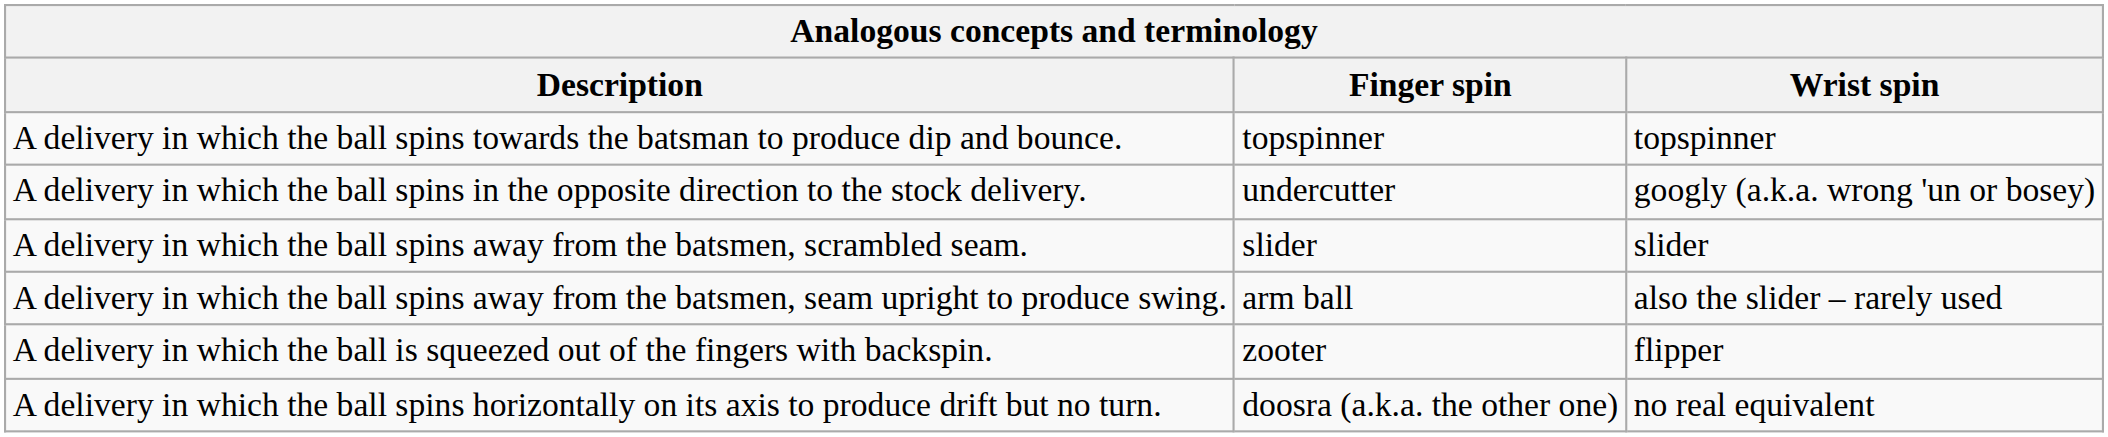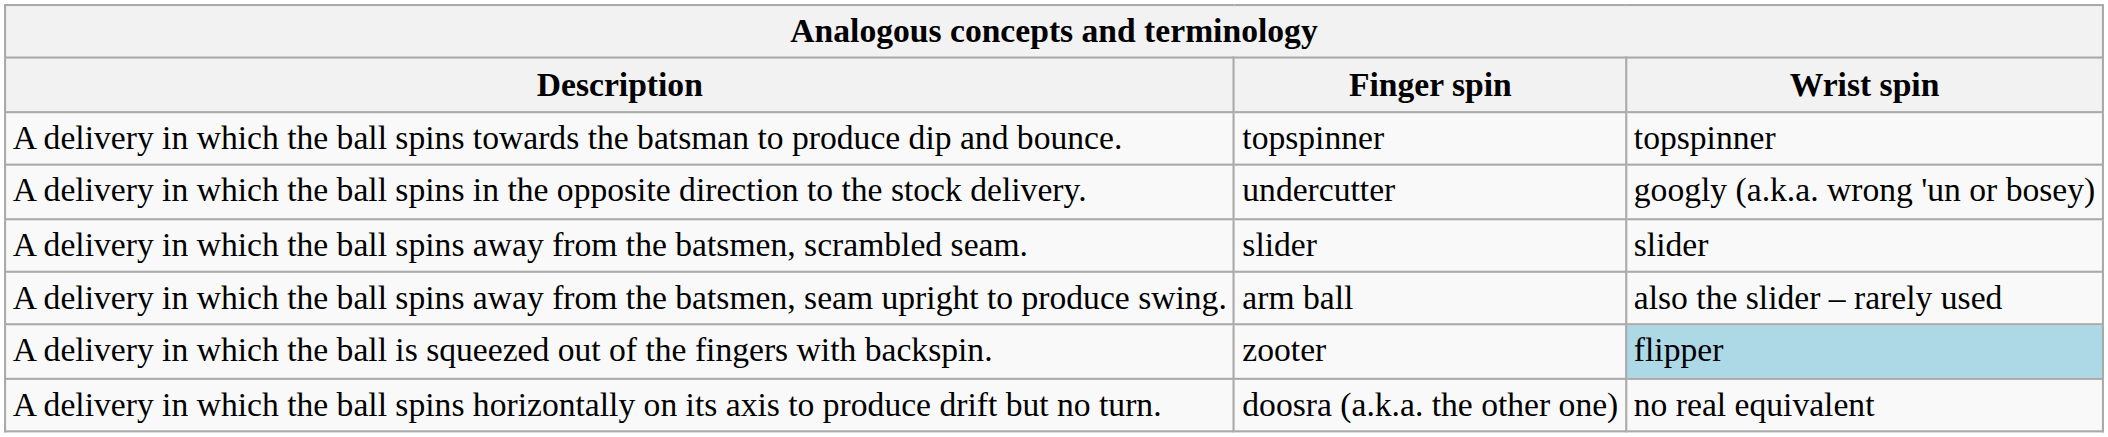(1679, 350) no background -> (1679, 350) lightblue background
